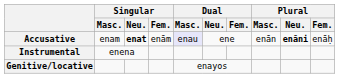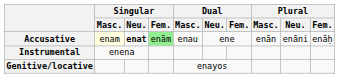(110, 39) no background -> (110, 39) lightyellow background
(161, 39) no background -> (161, 39) lightgreen background
(188, 39) lavender background -> (188, 39) no background
(295, 39) bold -> (295, 39) normal
